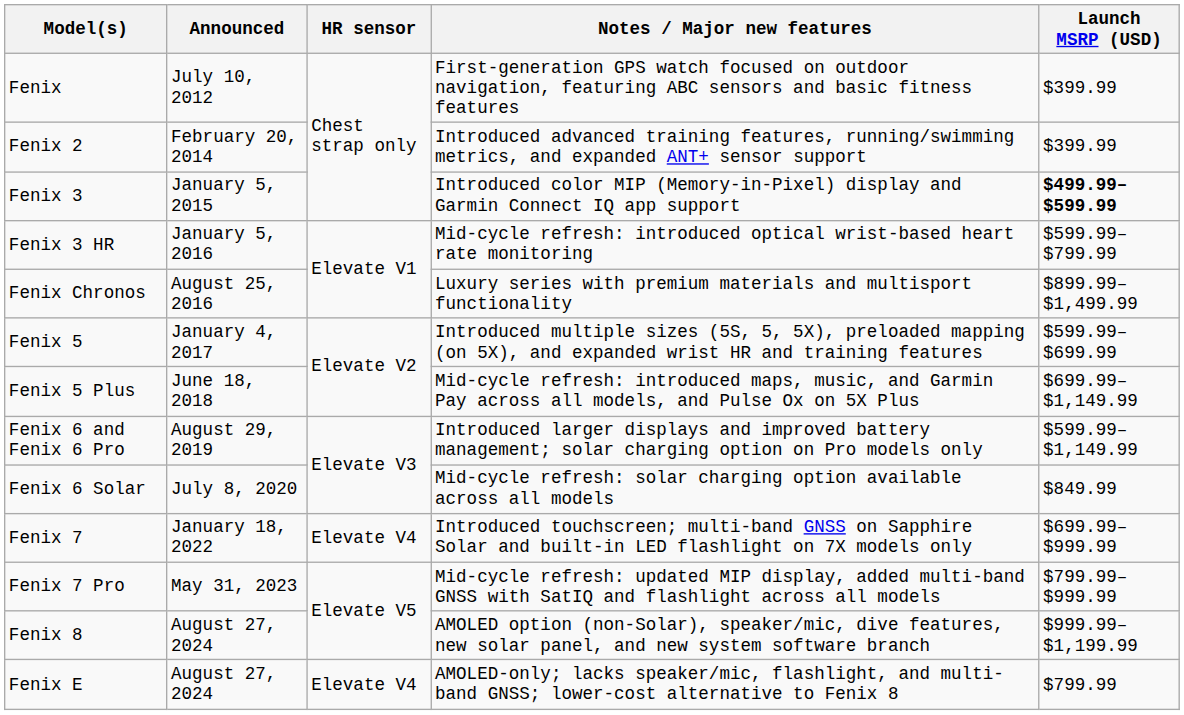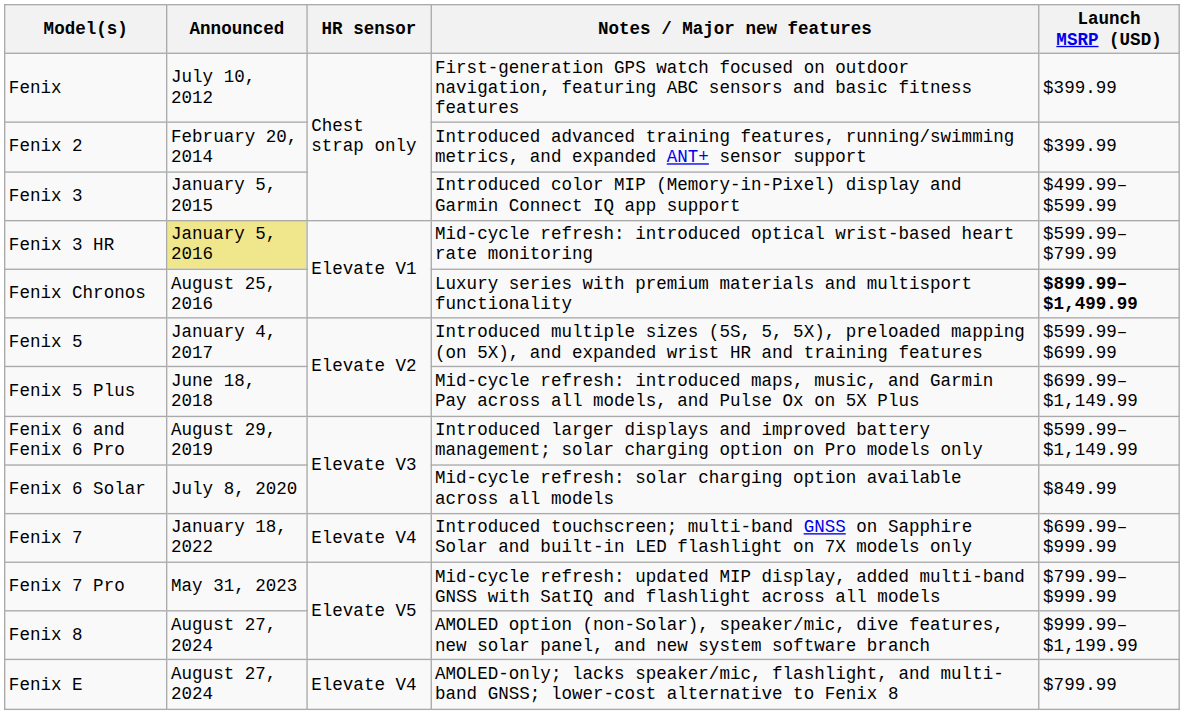(1085, 196) bold -> (1085, 196) normal
(224, 245) no background -> (224, 245) khaki background
(1090, 294) normal -> (1090, 294) bold
